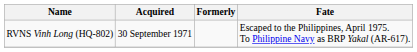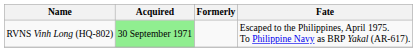(155, 34) no background -> (155, 34) lightgreen background
